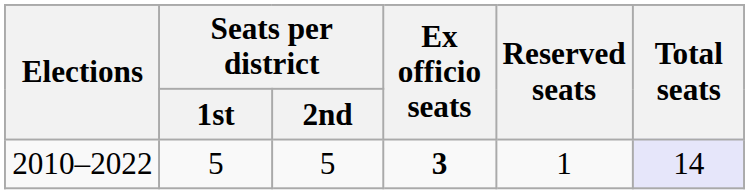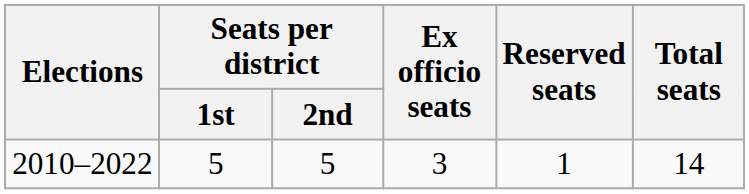(439, 163) bold -> (439, 163) normal
(689, 163) lavender background -> (689, 163) no background
